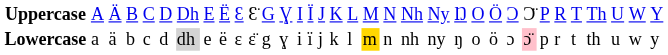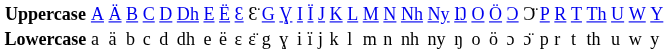(186, 39) lightgrey background -> (186, 39) no background
(370, 39) gold background -> (370, 39) no background
(527, 39) pink background -> (527, 39) no background
